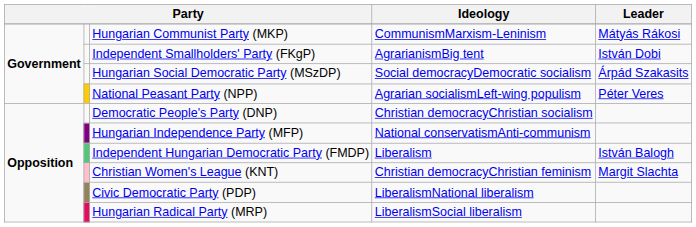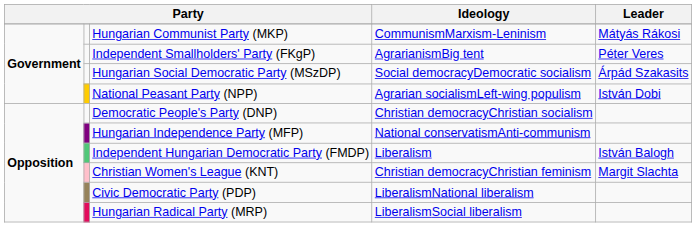(630, 53) István Dobi -> (631, 53) Péter Veres
(631, 93) Péter Veres -> (630, 93) István Dobi
